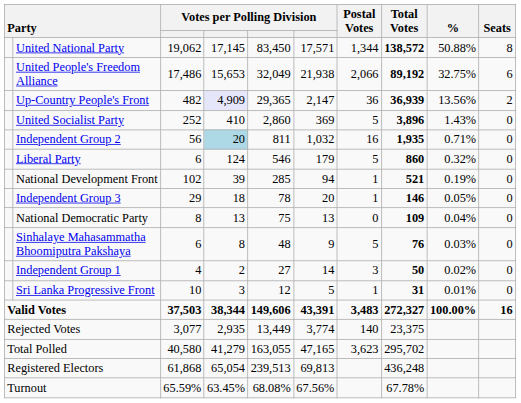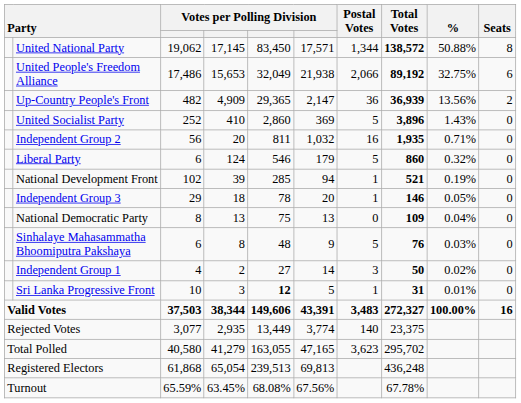(231, 100) lavender background -> (231, 100) no background
(239, 139) lightblue background -> (239, 139) no background
(285, 290) normal -> (285, 290) bold
